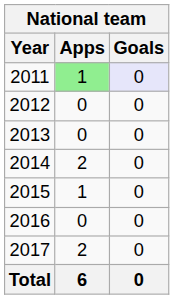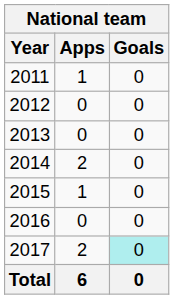(82, 76) lightgreen background -> (82, 76) no background
(139, 76) lavender background -> (139, 76) no background
(139, 250) no background -> (139, 250) paleturquoise background
